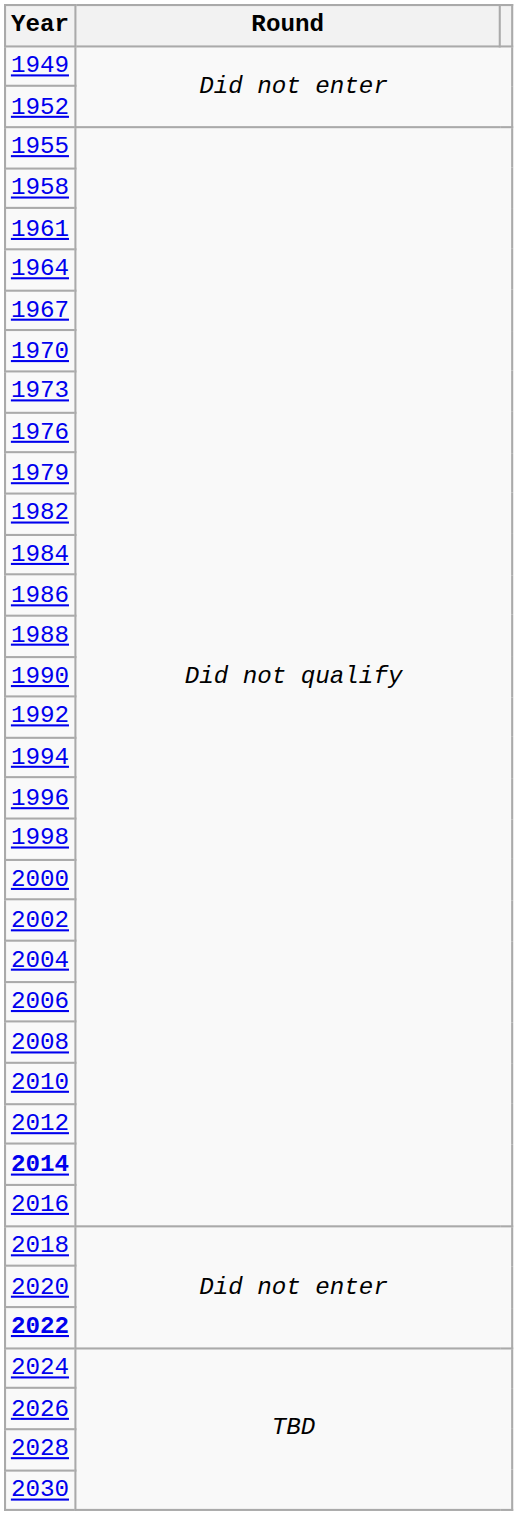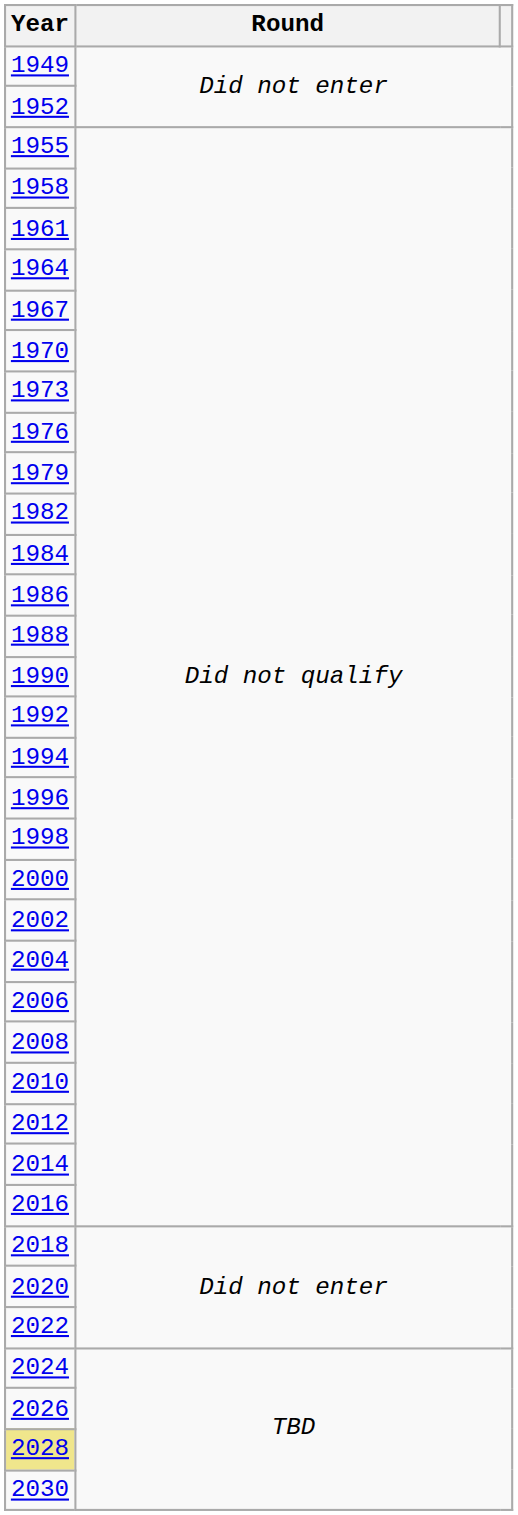(40, 1164) bold -> (40, 1164) normal
(40, 1327) bold -> (40, 1327) normal
(40, 1449) no background -> (40, 1449) khaki background
